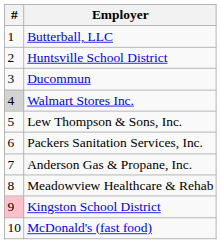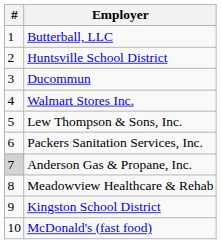(11, 100) lightgrey background -> (11, 100) no background
(11, 164) no background -> (11, 164) lightgrey background
(11, 206) pink background -> (11, 206) no background
